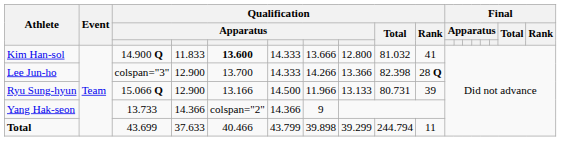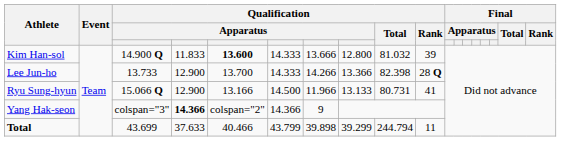(430, 54) 41 -> (430, 54) 39
(142, 72) colspan="3" -> (142, 72) 13.733
(430, 91) 39 -> (430, 91) 41
(142, 109) 13.733 -> (142, 109) colspan="3"
(190, 109) normal -> (190, 109) bold
